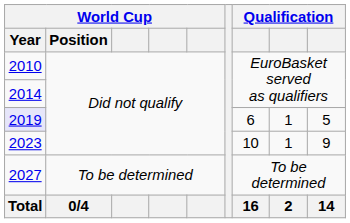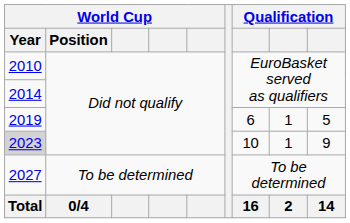(25, 120) lavender background -> (25, 120) no background
(25, 143) no background -> (25, 143) lightgrey background
